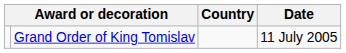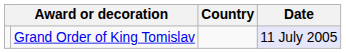(299, 37) no background -> (299, 37) lavender background
